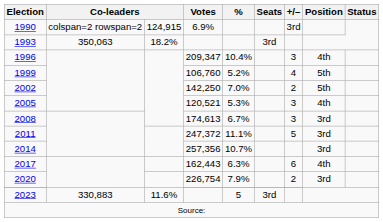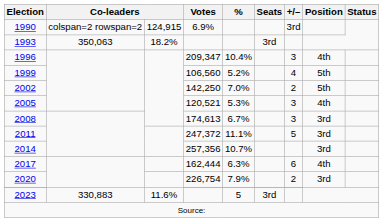(203, 73) 106,760 -> (203, 73) 106,560
(203, 164) 162,443 -> (203, 164) 162,444
